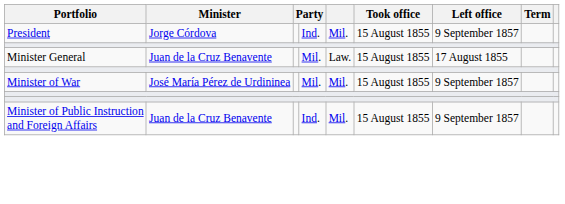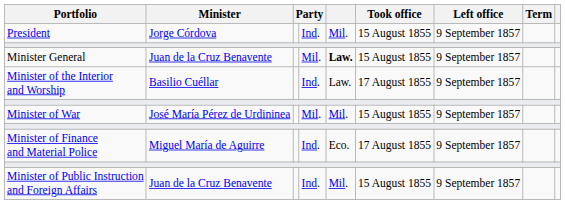(340, 57) normal -> (341, 57) bold
(471, 57) 17 August 1855 -> (478, 57) 9 September 1857
+ row: (60, 83)
+ row: (53, 145)
